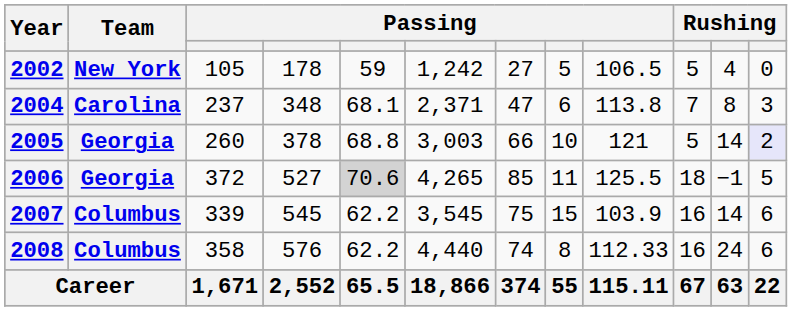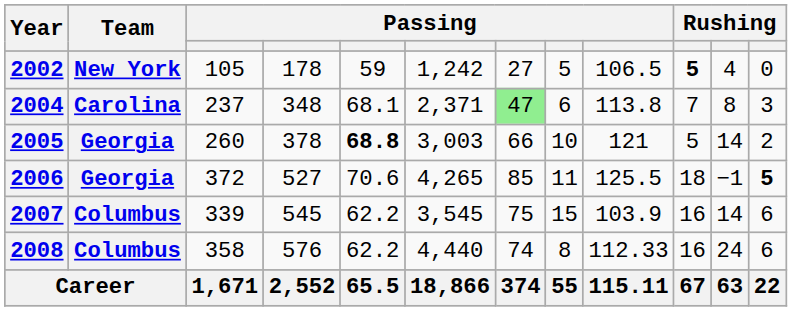(692, 70) normal -> (692, 70) bold
(521, 106) no background -> (521, 106) lightgreen background
(373, 142) normal -> (373, 142) bold
(767, 142) lavender background -> (767, 142) no background
(373, 178) lightgrey background -> (373, 178) no background
(767, 178) normal -> (767, 178) bold
